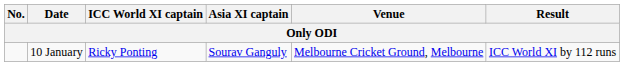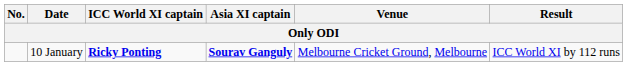(123, 52) normal -> (125, 52) bold
(248, 52) normal -> (250, 52) bold
